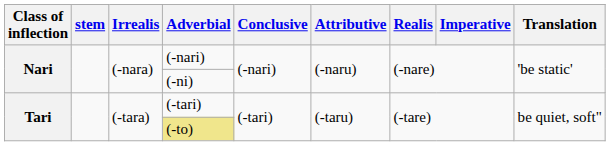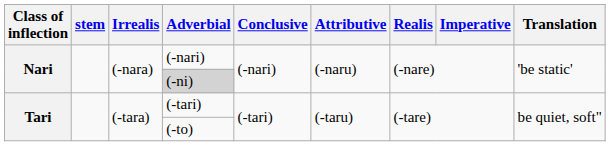(180, 81) no background -> (180, 81) lightgrey background
(180, 128) khaki background -> (180, 128) no background
